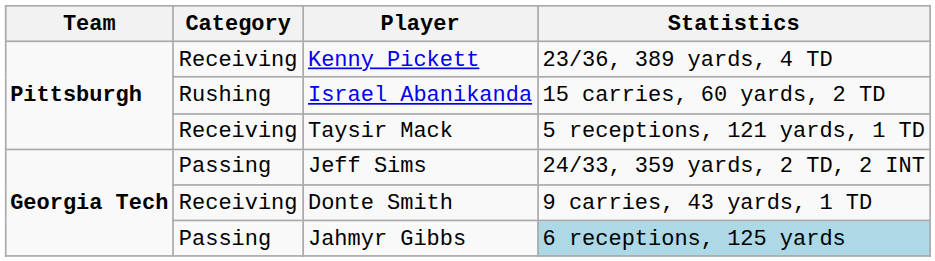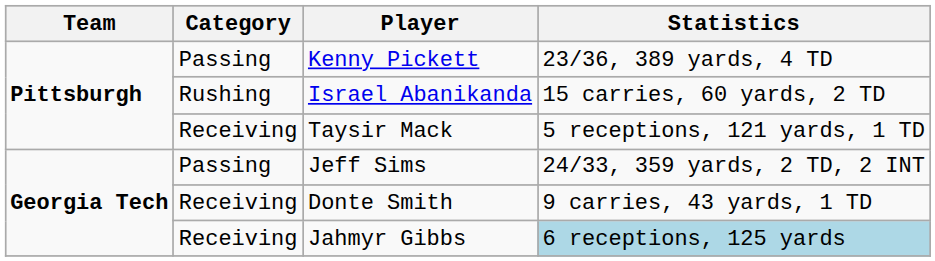(238, 60) Receiving -> (225, 60) Passing
(225, 239) Passing -> (238, 239) Receiving
